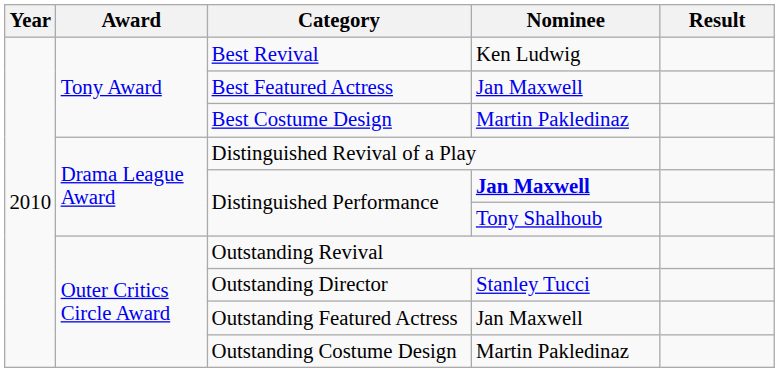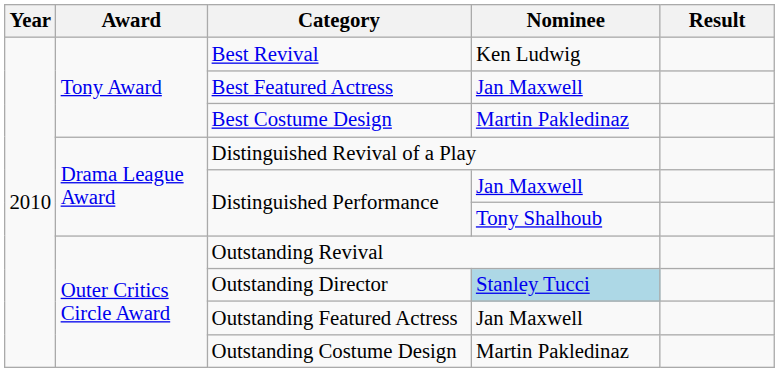(533, 185) bold -> (529, 185) normal
(533, 284) no background -> (533, 284) lightblue background
